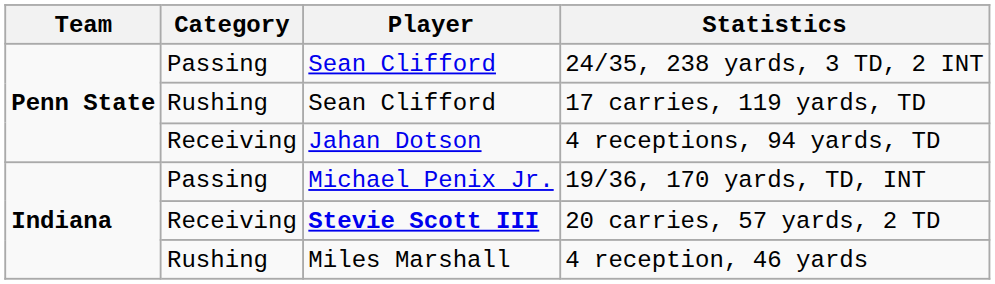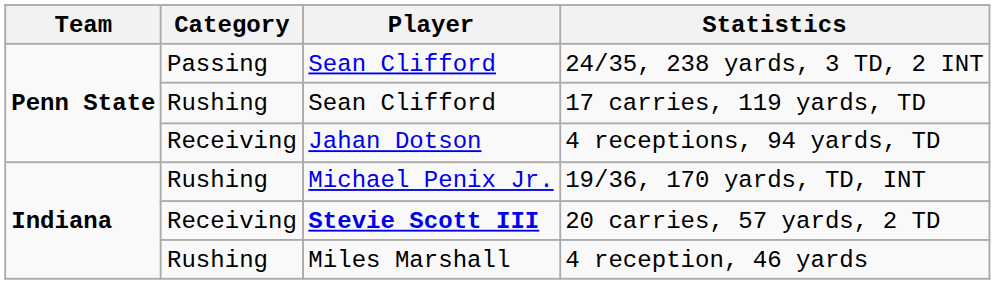(217, 181) Passing -> (217, 181) Rushing
